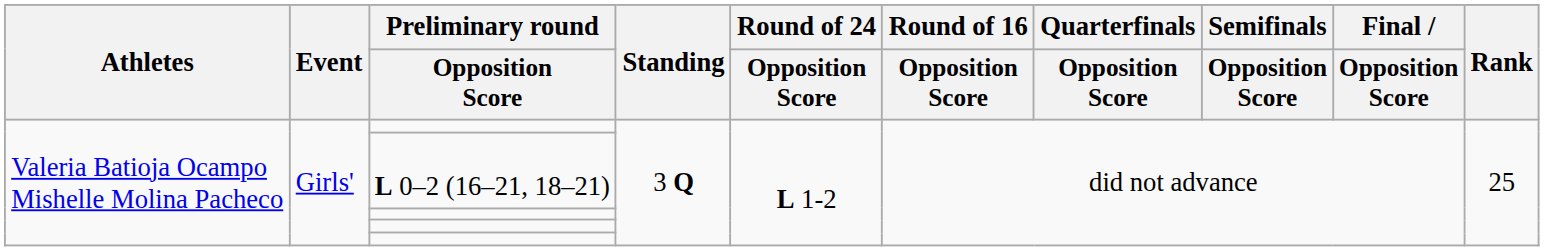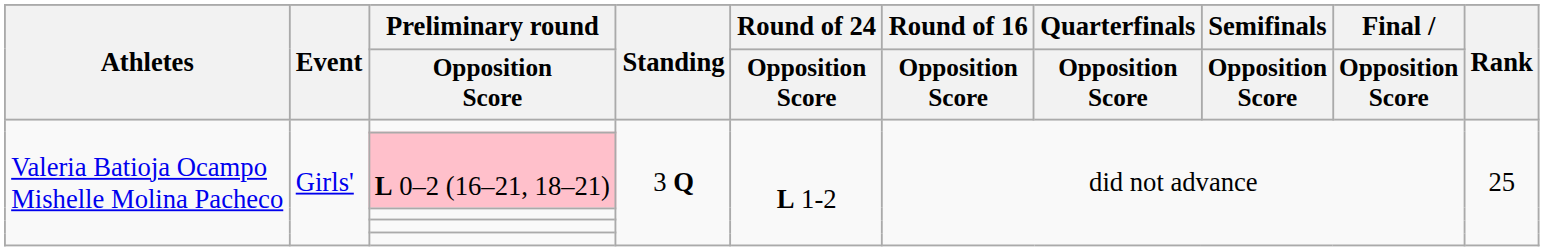(492, 185) no background -> (492, 185) pink background
